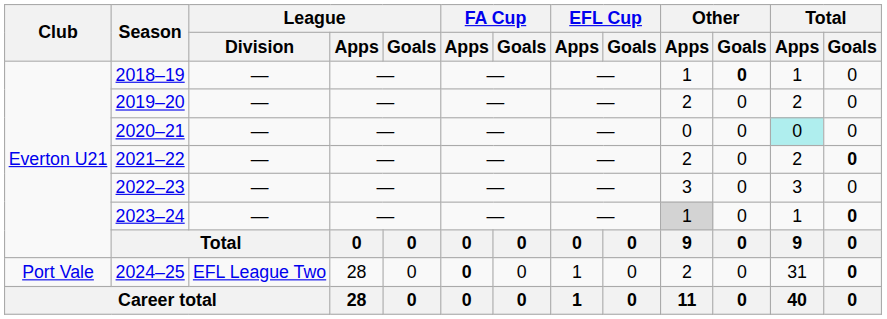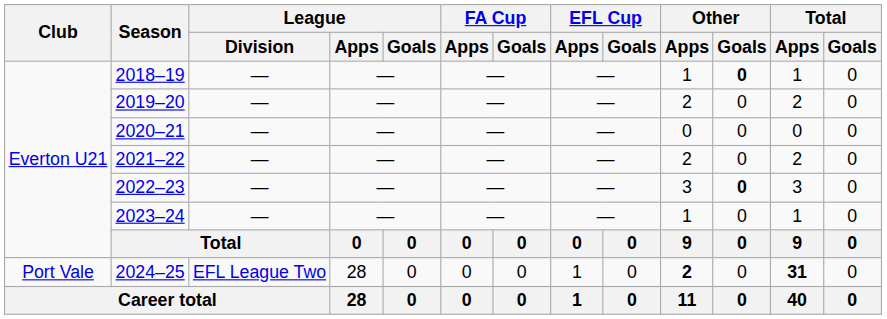(797, 131) paleturquoise background -> (797, 131) no background
(852, 159) bold -> (852, 159) normal
(742, 187) normal -> (742, 187) bold
(687, 215) lightgrey background -> (687, 215) no background
(852, 215) bold -> (852, 215) normal
(467, 272) bold -> (467, 272) normal
(687, 272) normal -> (687, 272) bold
(797, 272) normal -> (797, 272) bold
(852, 272) bold -> (852, 272) normal
